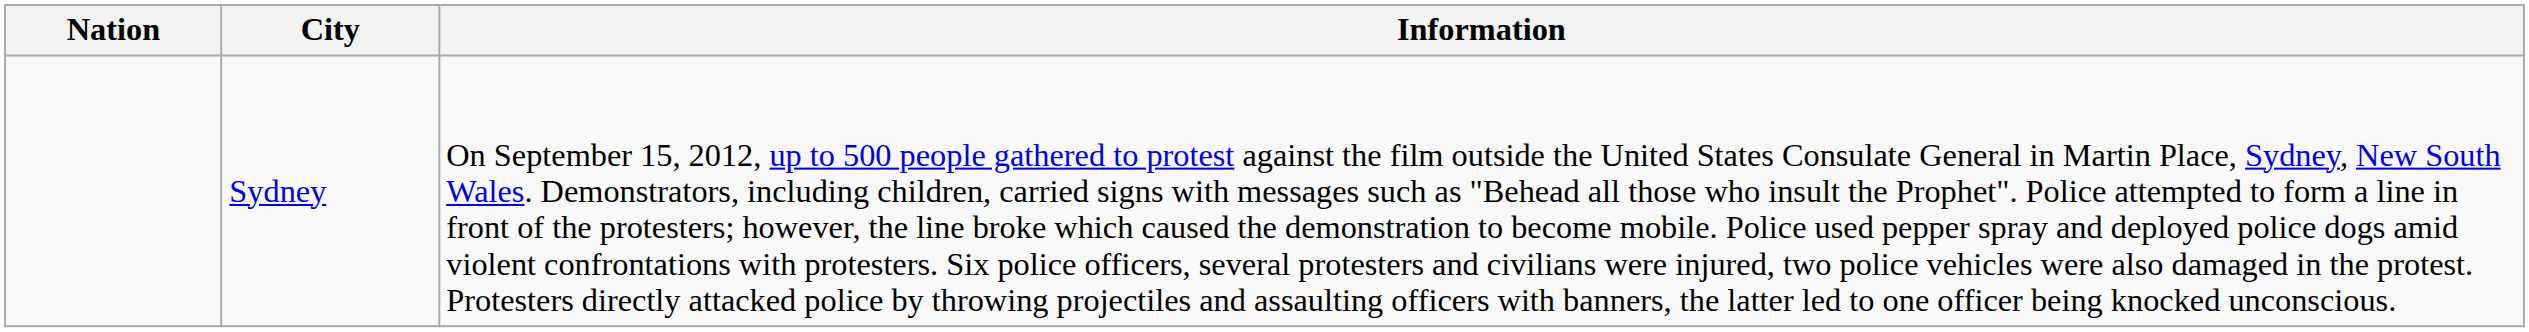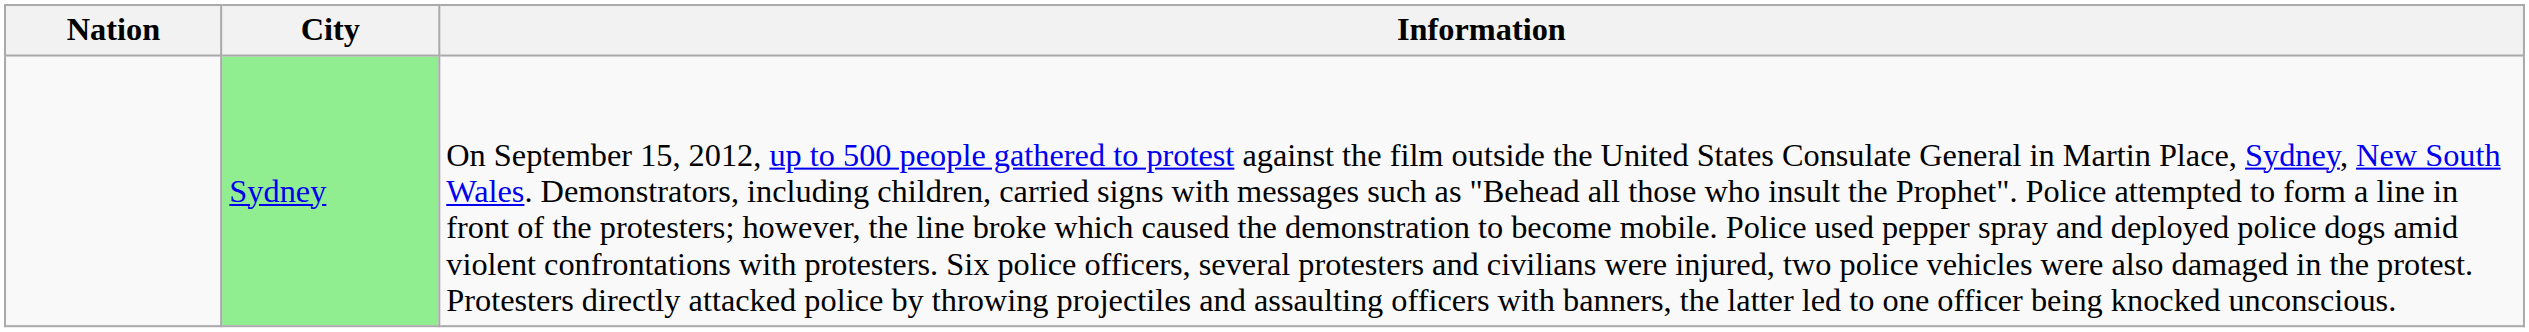(278, 190) no background -> (278, 190) lightgreen background
